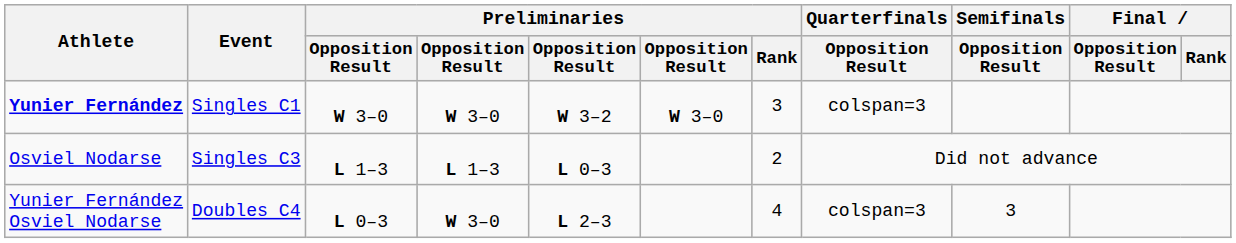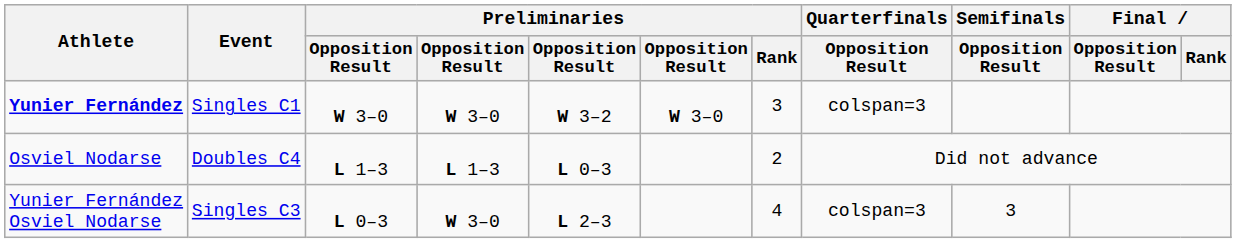(246, 159) Singles C3 -> (246, 159) Doubles C4
(246, 211) Doubles C4 -> (246, 211) Singles C3
